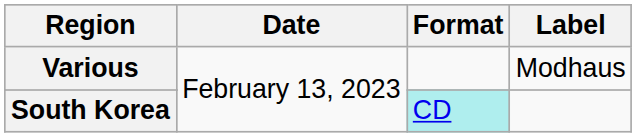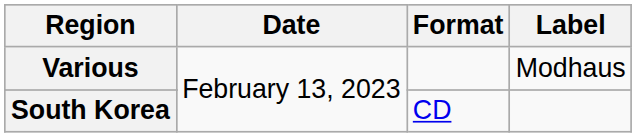(432, 110) paleturquoise background -> (432, 110) no background
